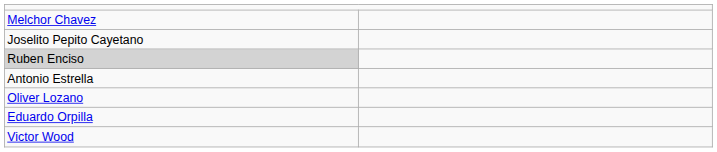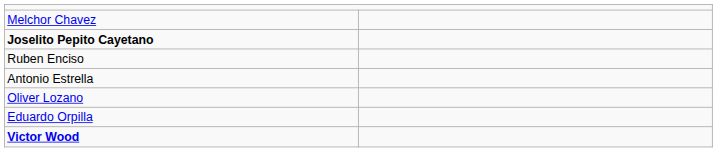(75, 40) normal -> (80, 40) bold
(46, 59) lightgrey background -> (46, 59) no background
(41, 137) normal -> (43, 137) bold
